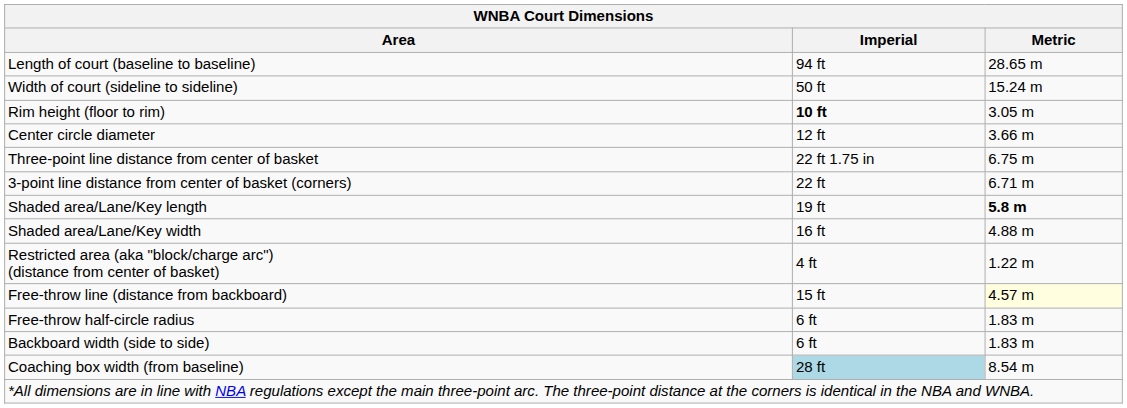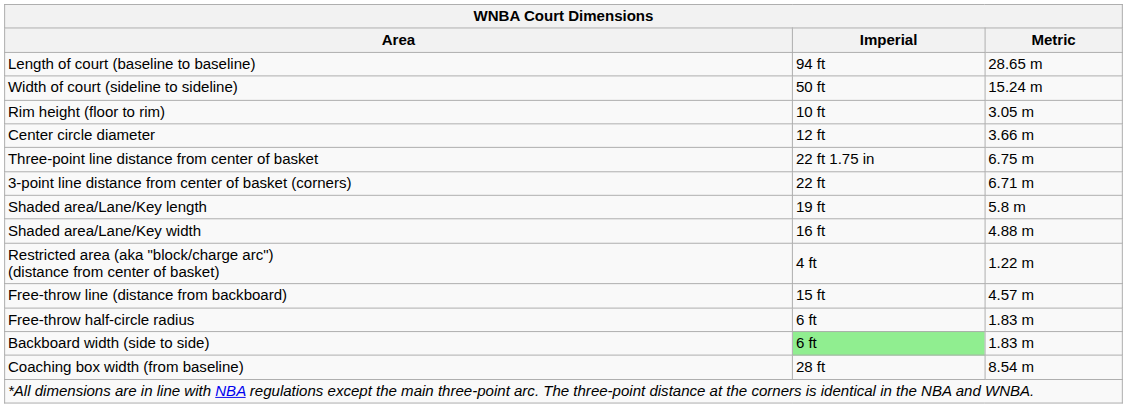(811, 111) bold -> (811, 111) normal
(1007, 207) bold -> (1007, 207) normal
(1011, 295) lightyellow background -> (1011, 295) no background
(806, 343) no background -> (806, 343) lightgreen background
(811, 367) lightblue background -> (811, 367) no background
